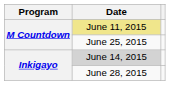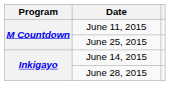(116, 27) khaki background -> (116, 27) no background
(116, 57) lightgrey background -> (116, 57) no background
